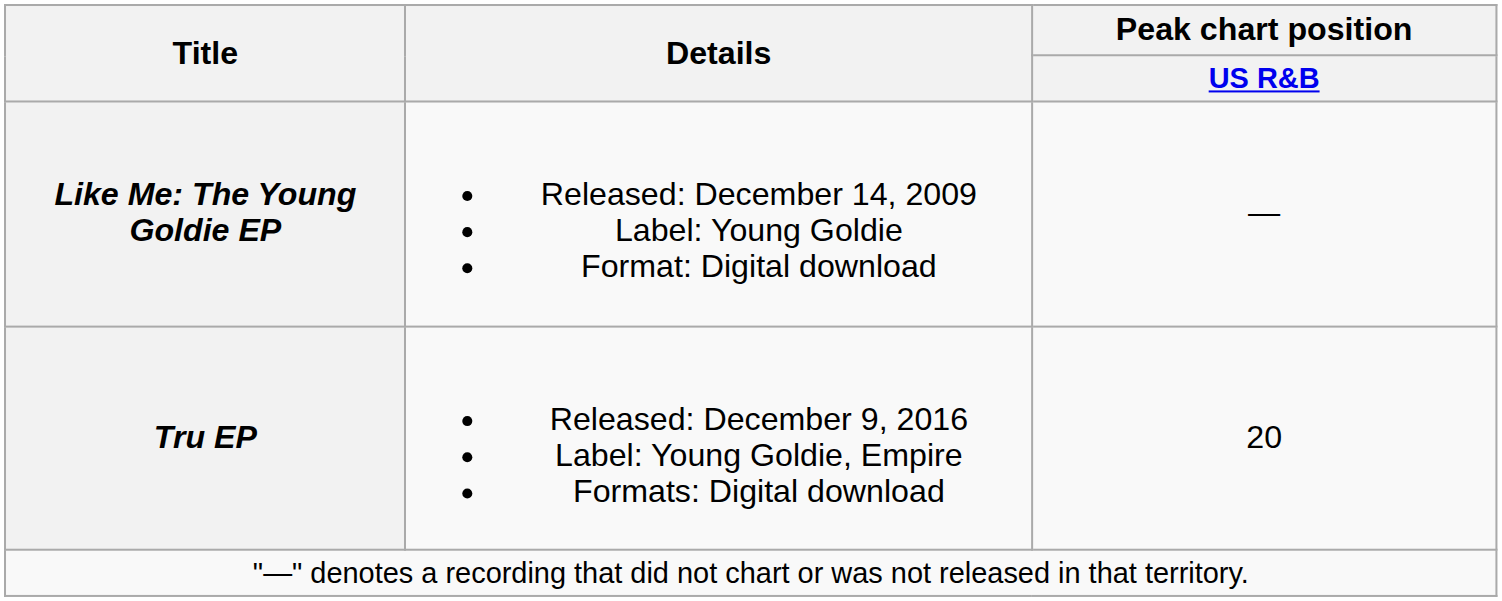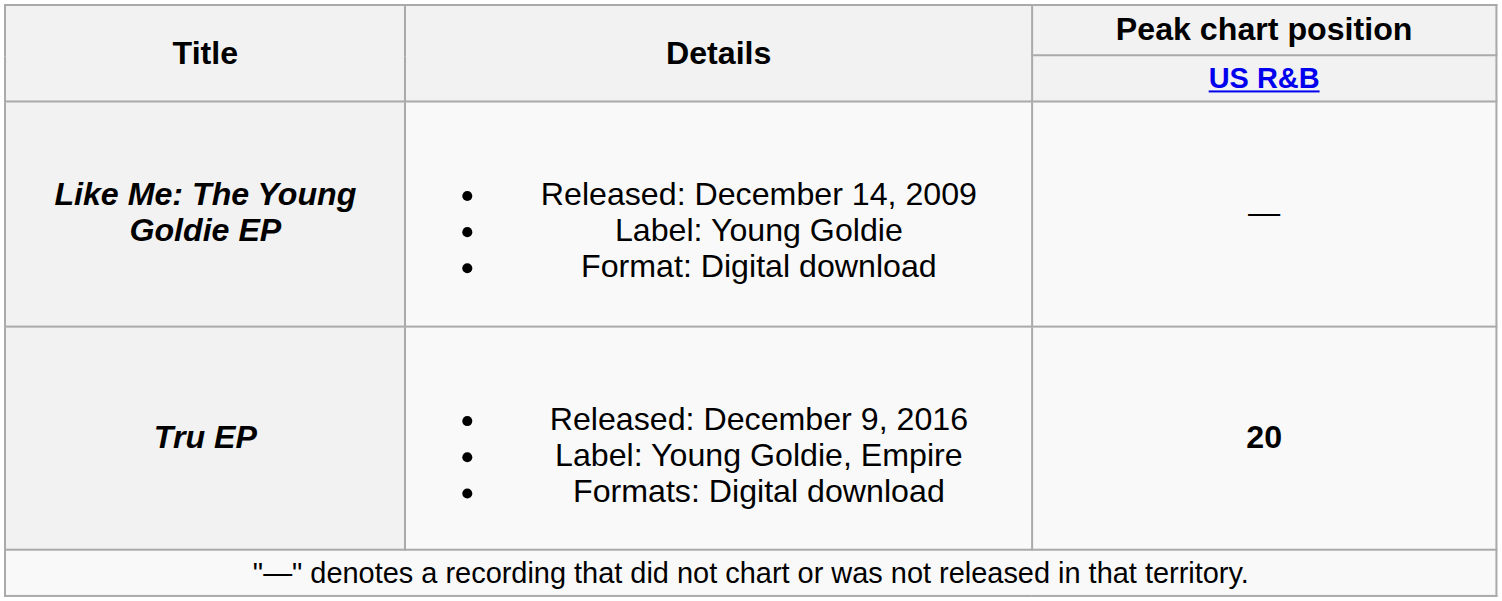(1264, 437) normal -> (1264, 437) bold
